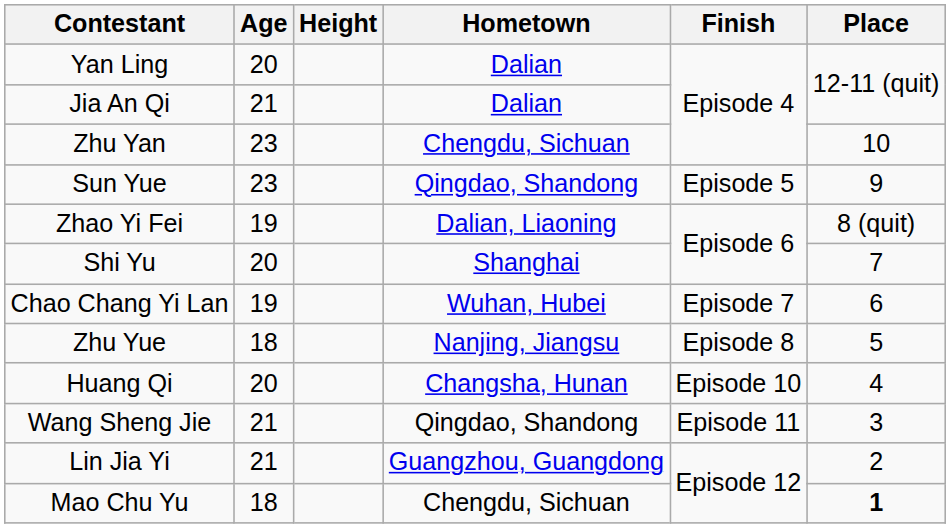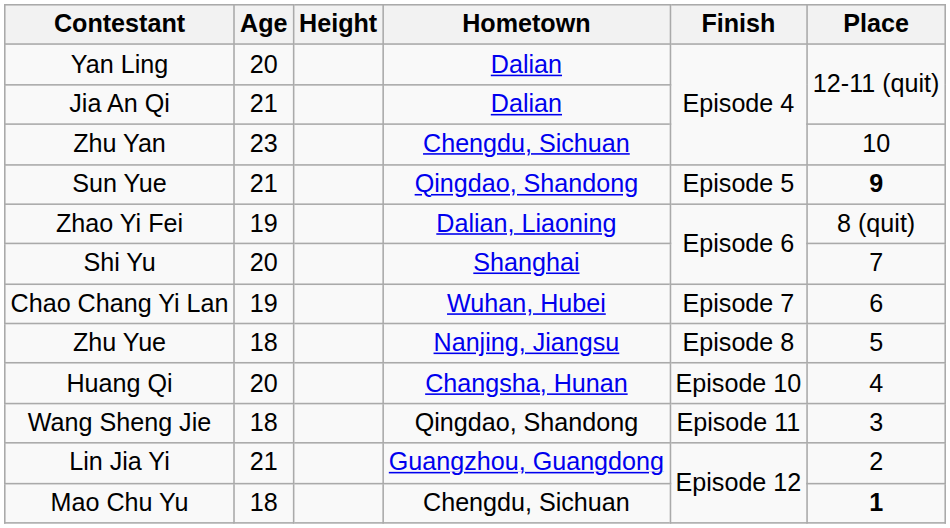(264, 183) 23 -> (264, 183) 21
(876, 183) normal -> (876, 183) bold
(264, 422) 21 -> (264, 422) 18
